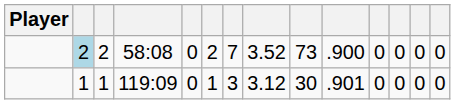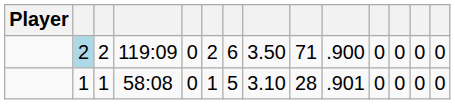(148, 51) 58:08 -> (148, 51) 119:09
(233, 51) 7 -> (233, 51) 6
(267, 51) 3.52 -> (267, 51) 3.50
(306, 51) 73 -> (306, 51) 71
(148, 83) 119:09 -> (148, 83) 58:08
(233, 83) 3 -> (233, 83) 5
(267, 83) 3.12 -> (267, 83) 3.10
(306, 83) 30 -> (306, 83) 28
